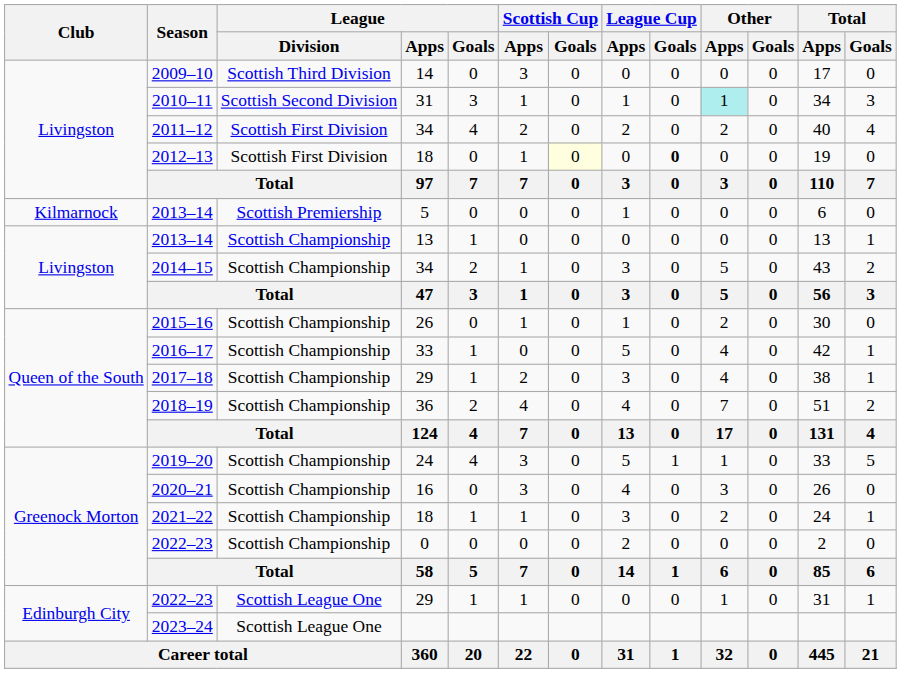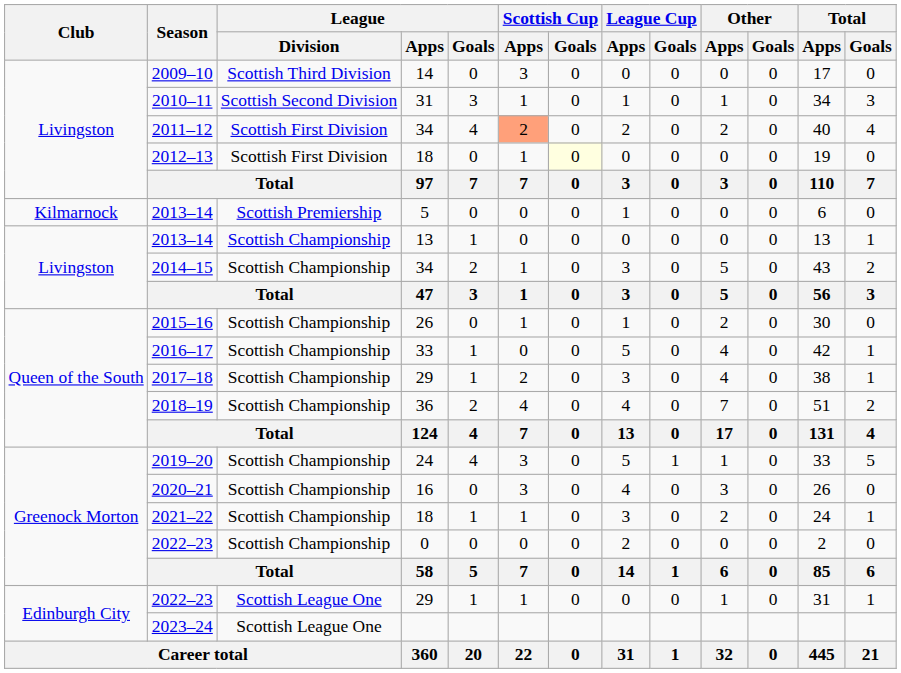(724, 101) paleturquoise background -> (724, 101) no background
(524, 128) no background -> (524, 128) lightsalmon background
(675, 156) bold -> (675, 156) normal
